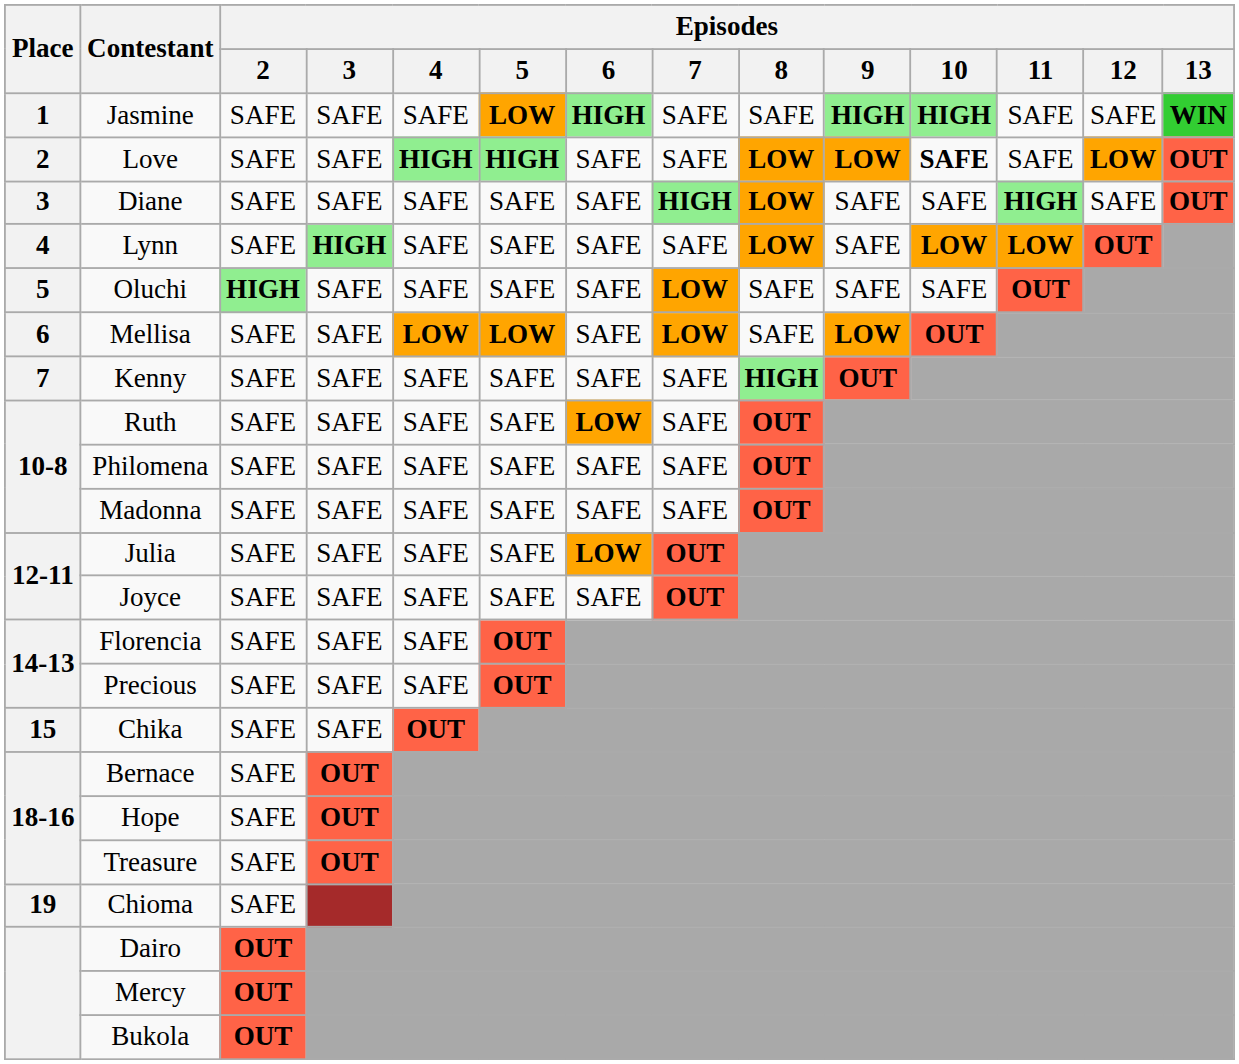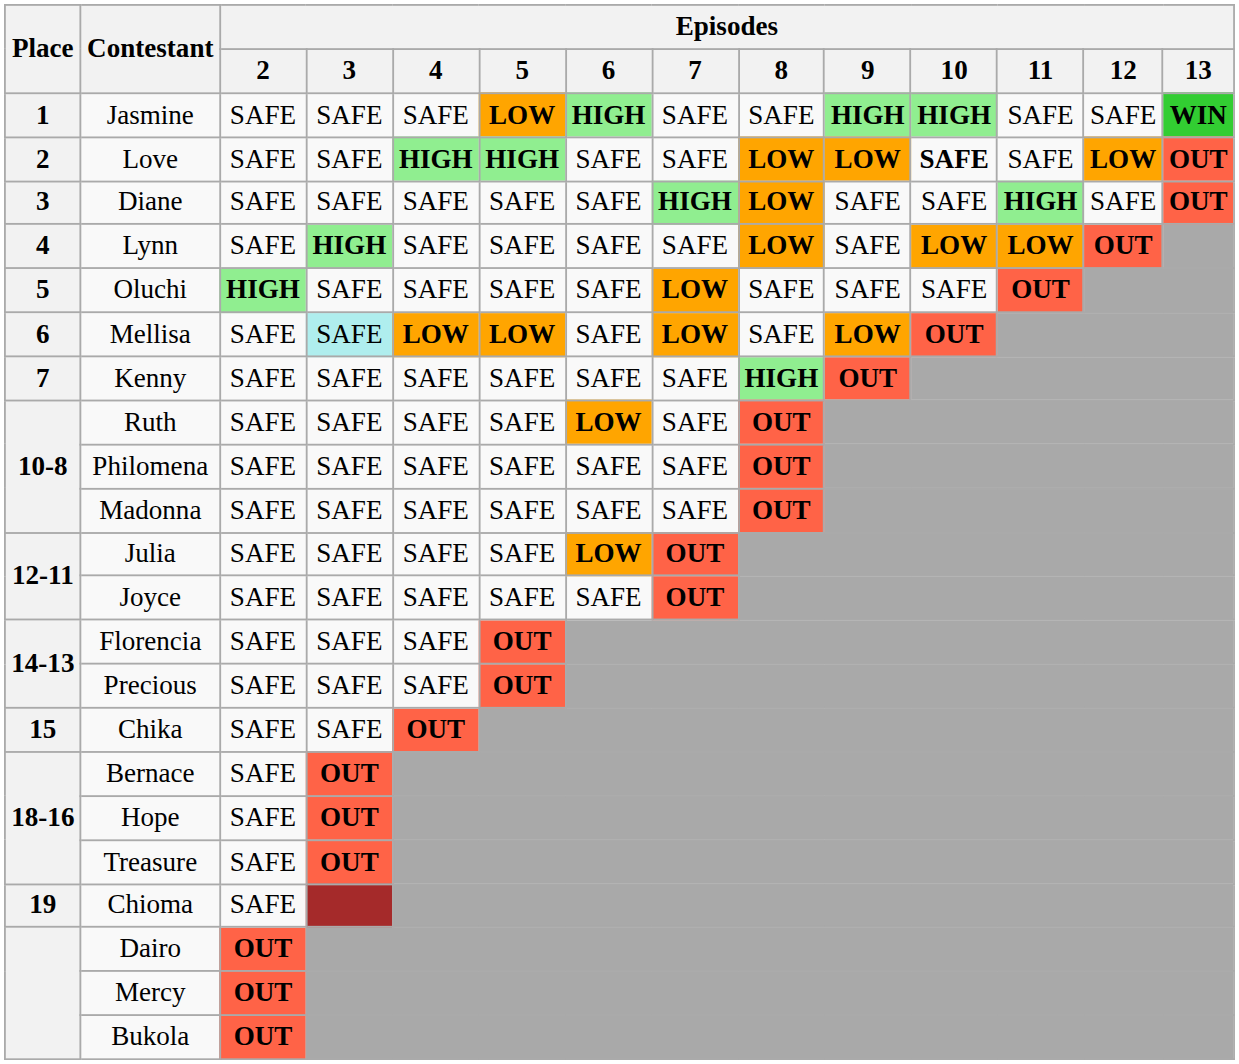(349, 333) no background -> (349, 333) paleturquoise background
